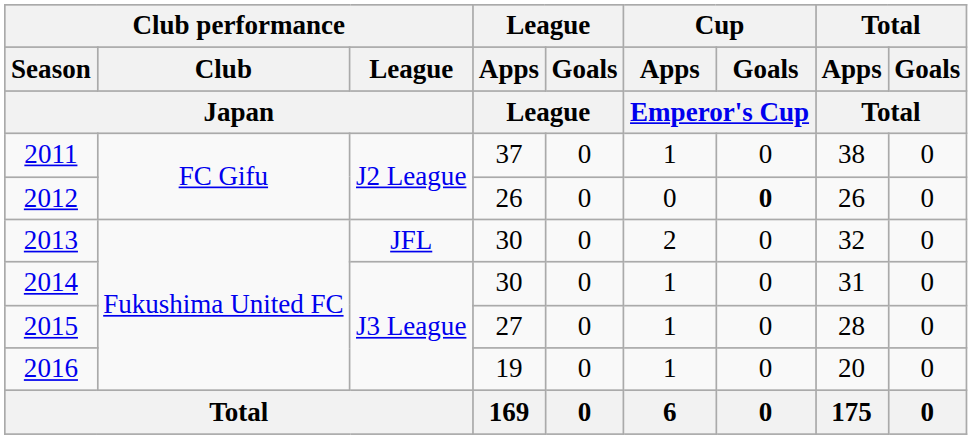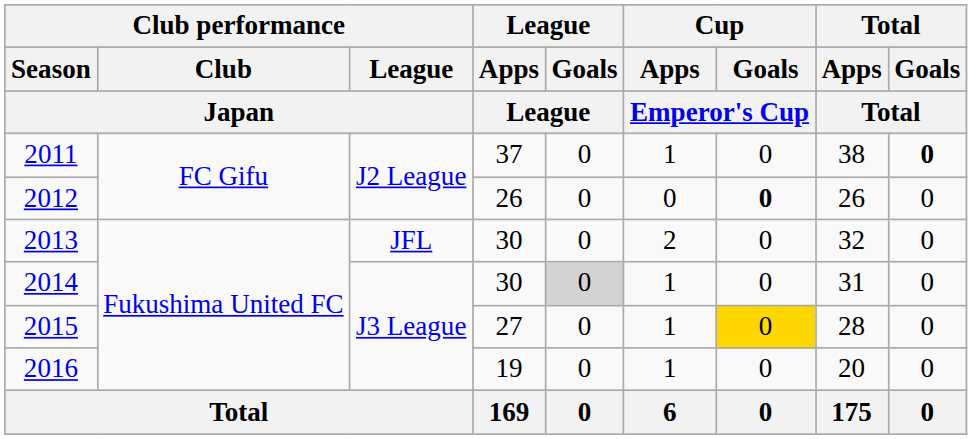(927, 154) normal -> (927, 154) bold
(585, 283) no background -> (585, 283) lightgrey background
(766, 326) no background -> (766, 326) gold background
